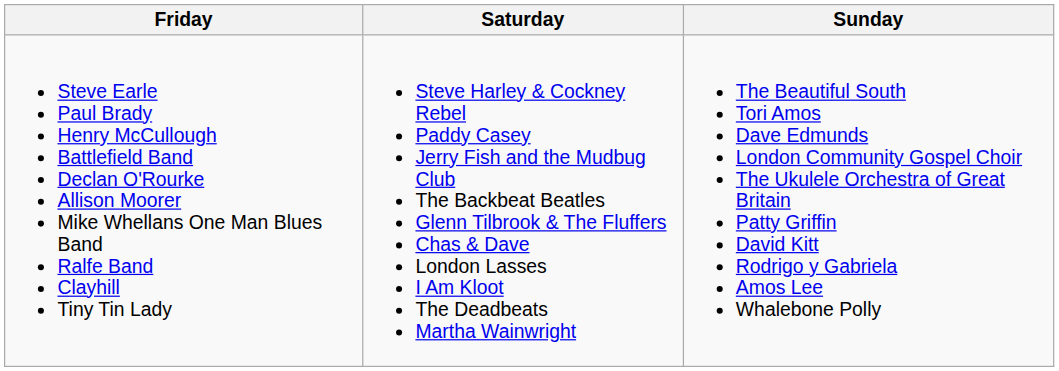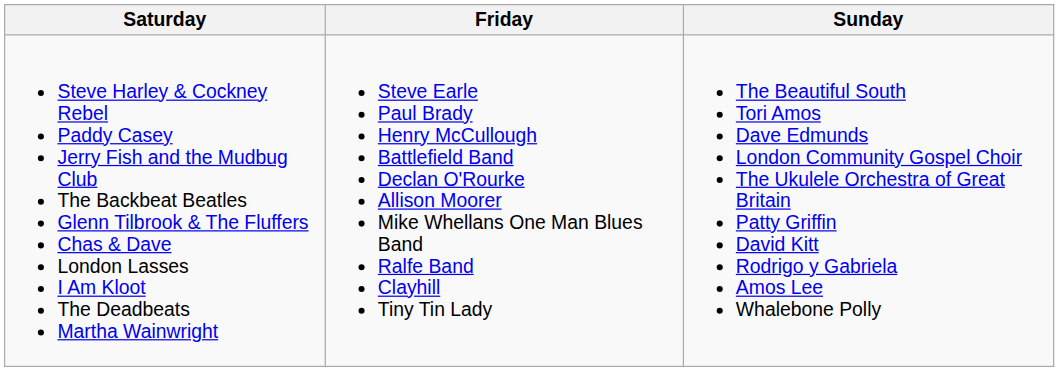columns swapped: (184, 19) <-> (523, 19)
